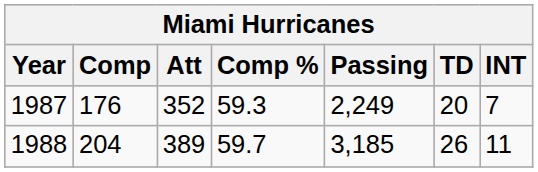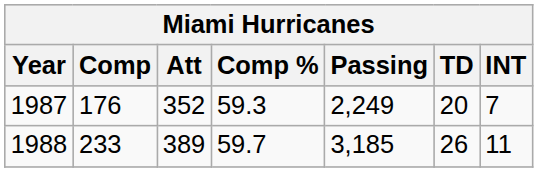(100, 145) 204 -> (100, 145) 233
